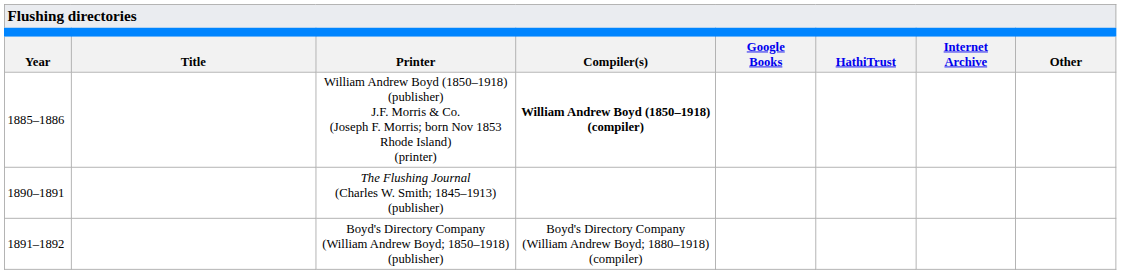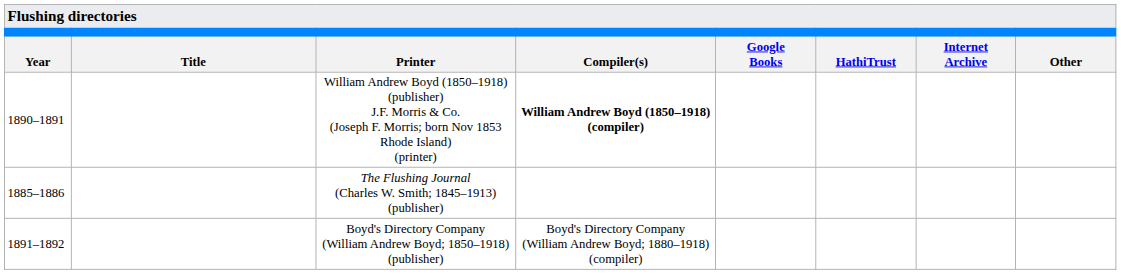(36, 120) 1885–1886 -> (36, 120) 1890–1891
(36, 193) 1890–1891 -> (36, 193) 1885–1886
